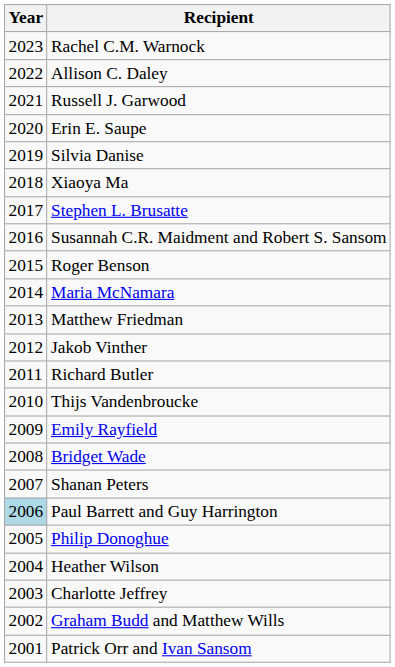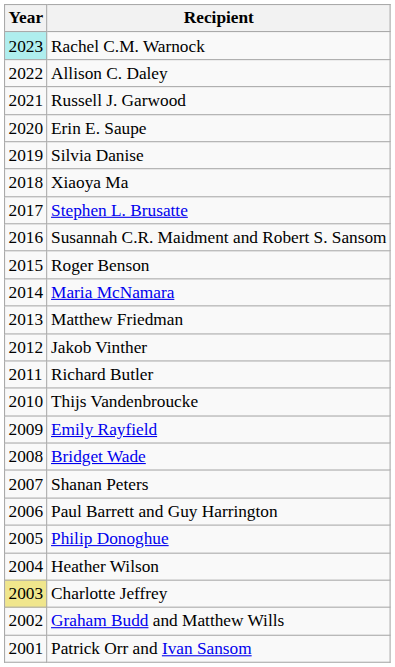(26, 45) no background -> (26, 45) paleturquoise background
(26, 511) lightblue background -> (26, 511) no background
(26, 593) no background -> (26, 593) khaki background
